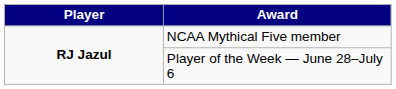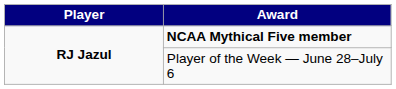(254, 36) normal -> (259, 36) bold
